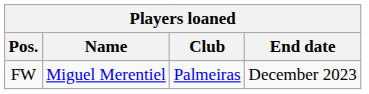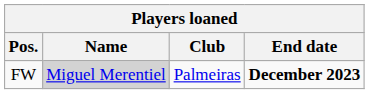(106, 74) no background -> (106, 74) lightgrey background
(303, 74) normal -> (304, 74) bold
